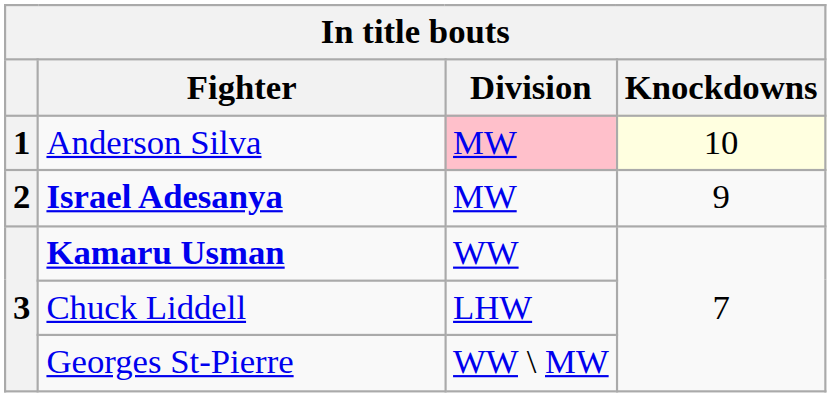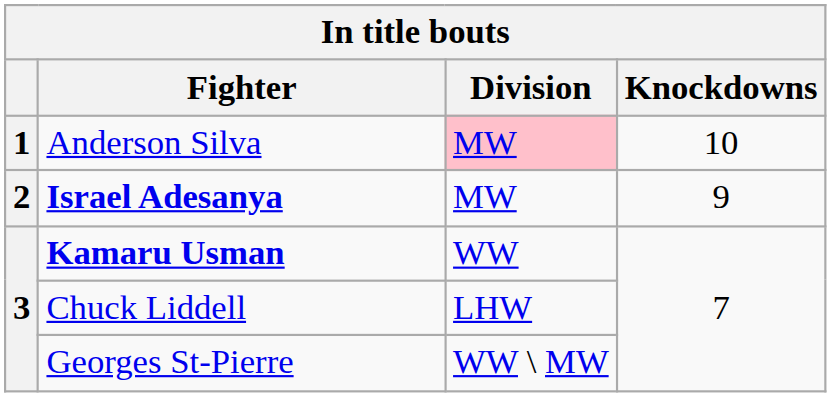(721, 142) lightyellow background -> (721, 142) no background
